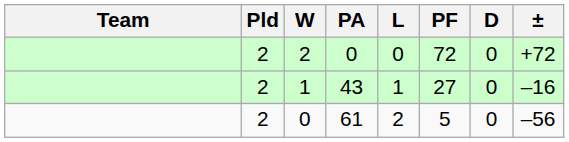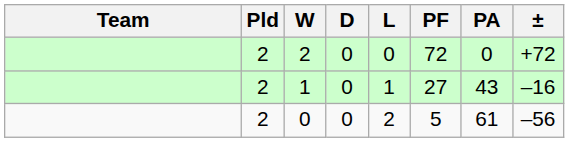columns swapped: (491, 20) <-> (351, 20)
